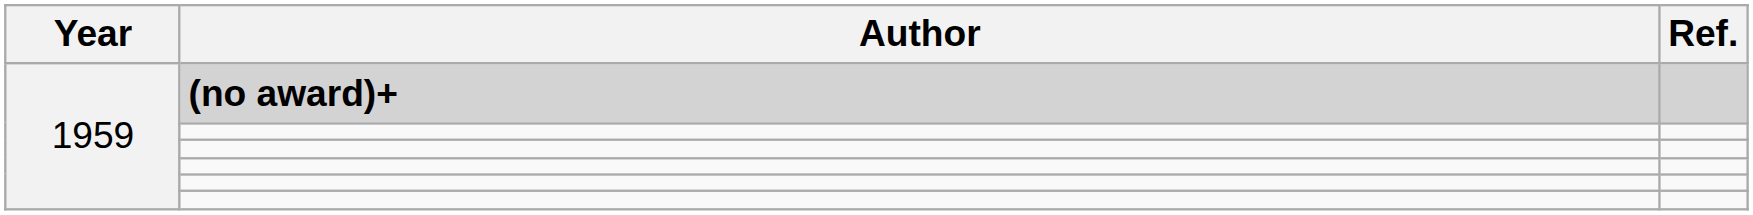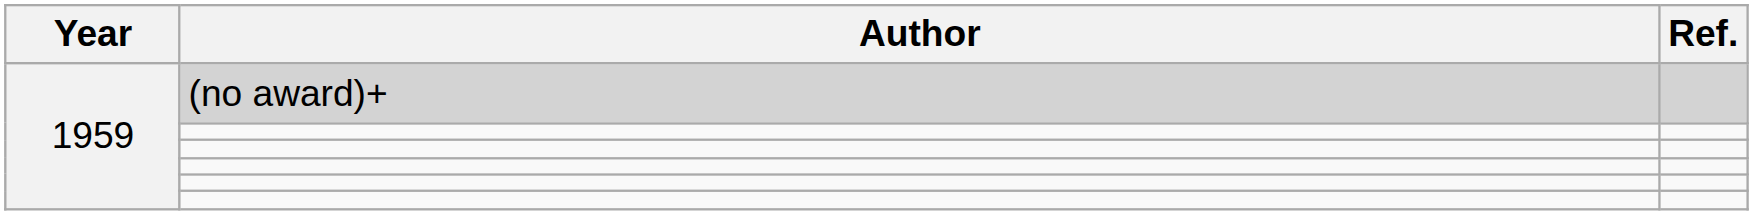(293, 92) bold -> (288, 92) normal
